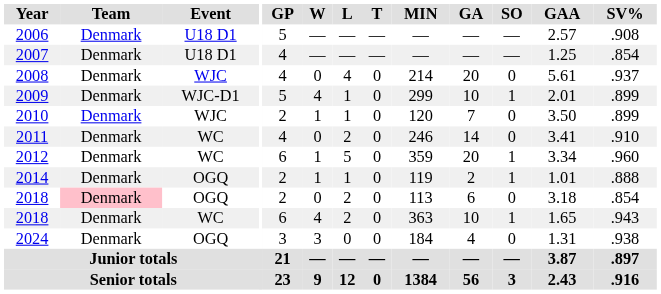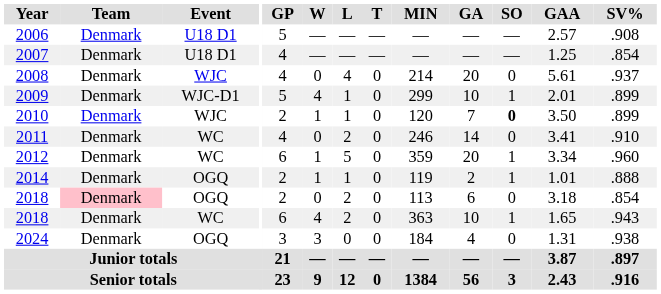(512, 116) normal -> (512, 116) bold
